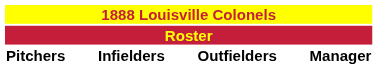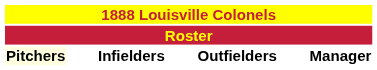(36, 56) no background -> (36, 56) lightyellow background
